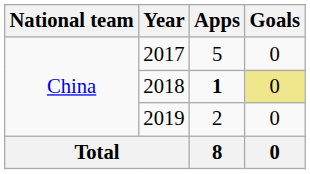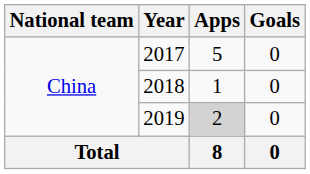(217, 86) bold -> (217, 86) normal
(275, 86) khaki background -> (275, 86) no background
(217, 119) no background -> (217, 119) lightgrey background
